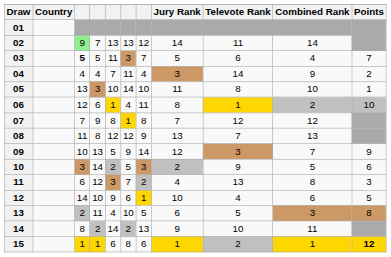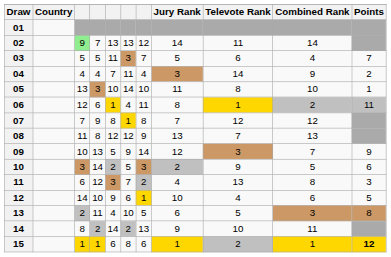(82, 58) bold -> (82, 58) normal
(369, 105) 10 -> (369, 105) 11
